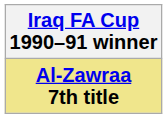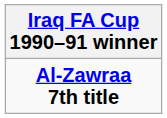(83, 85) khaki background -> (83, 85) no background
